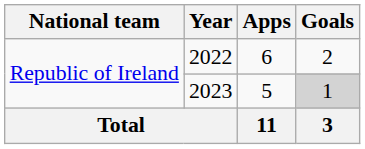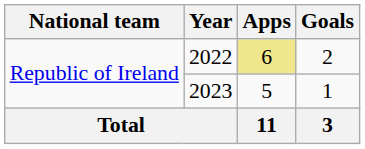(267, 56) no background -> (267, 56) khaki background
(327, 90) lightgrey background -> (327, 90) no background
